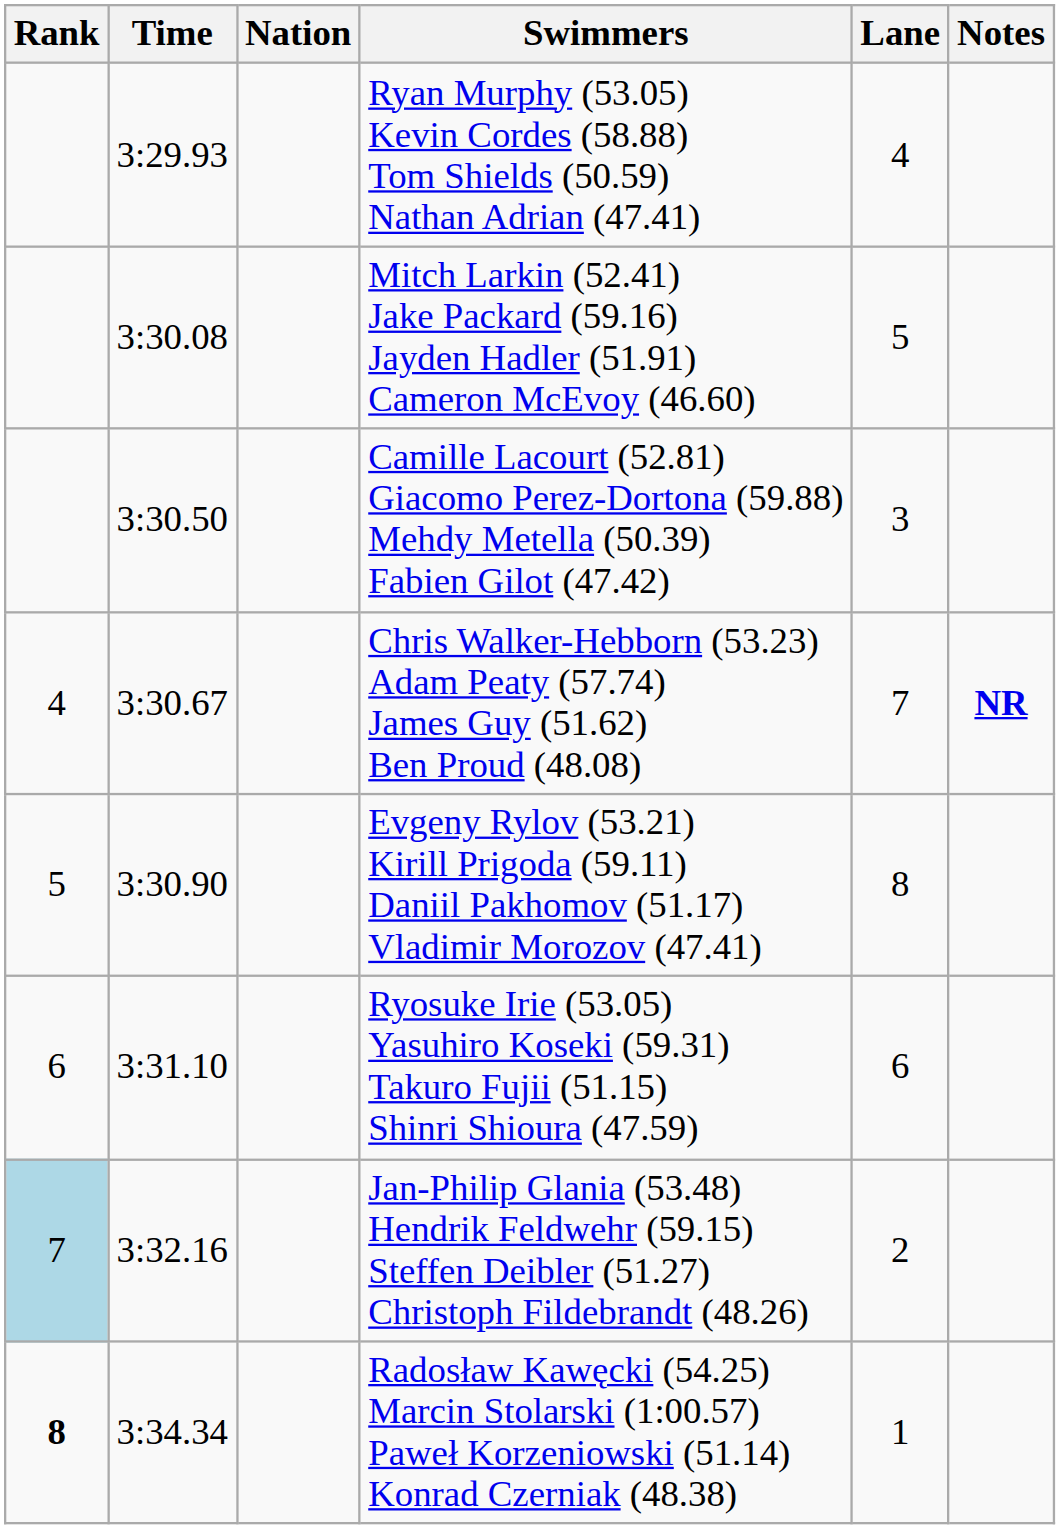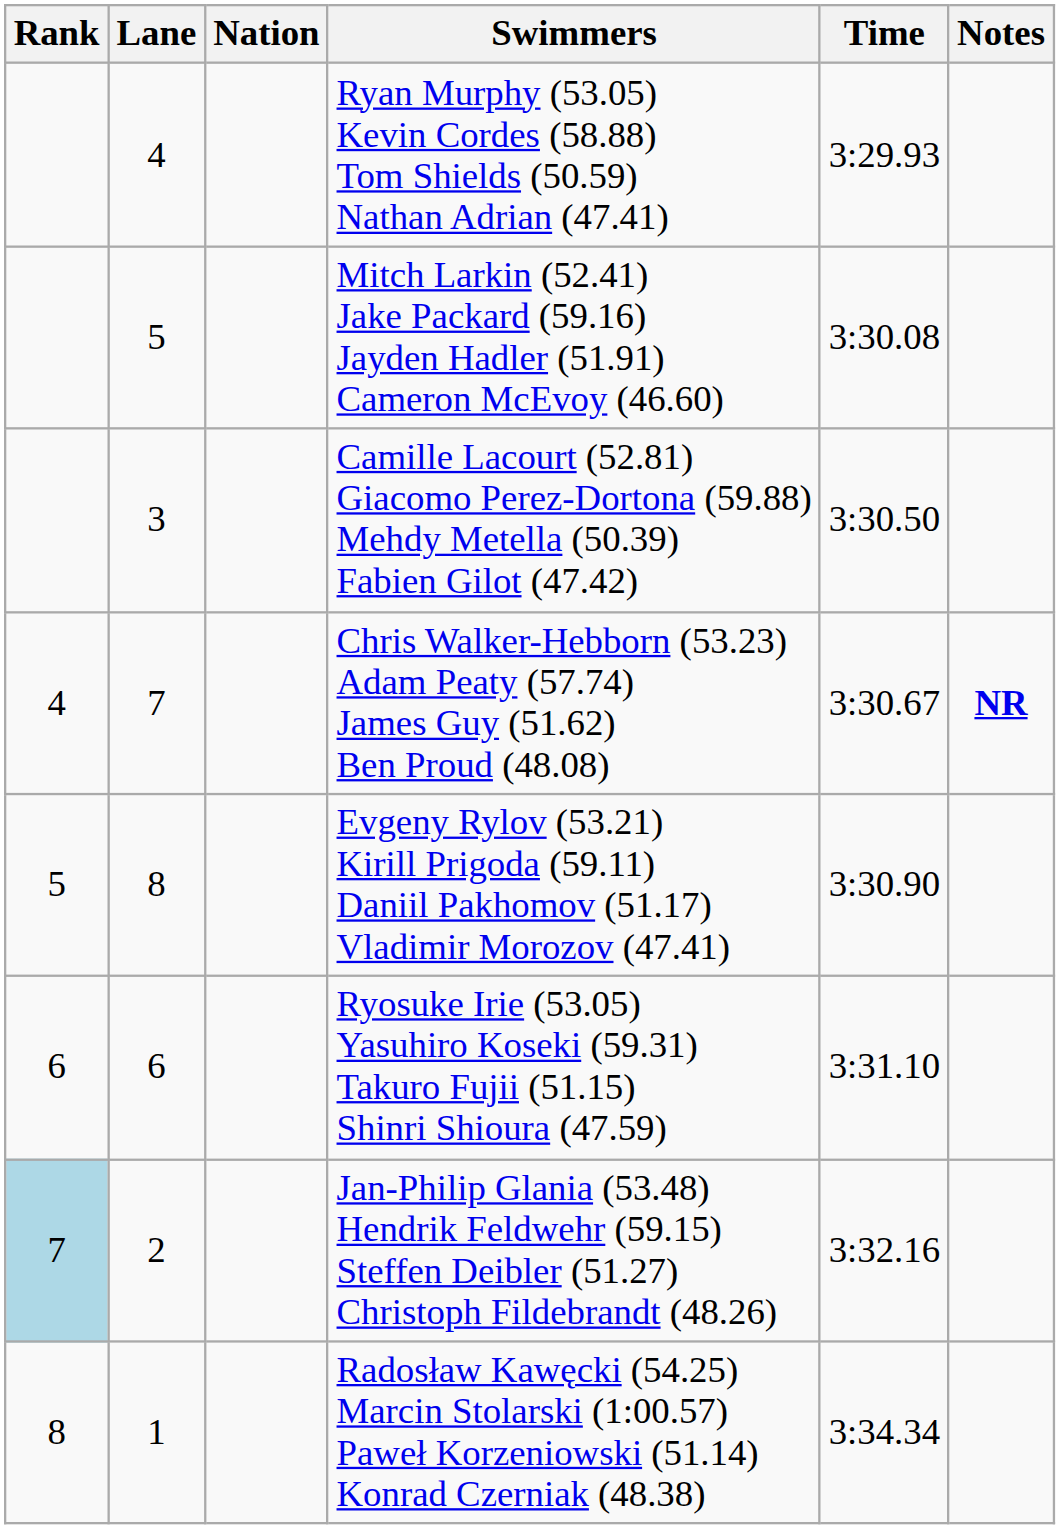columns swapped: (900, 33) <-> (172, 33)
(57, 1432) bold -> (57, 1432) normal
